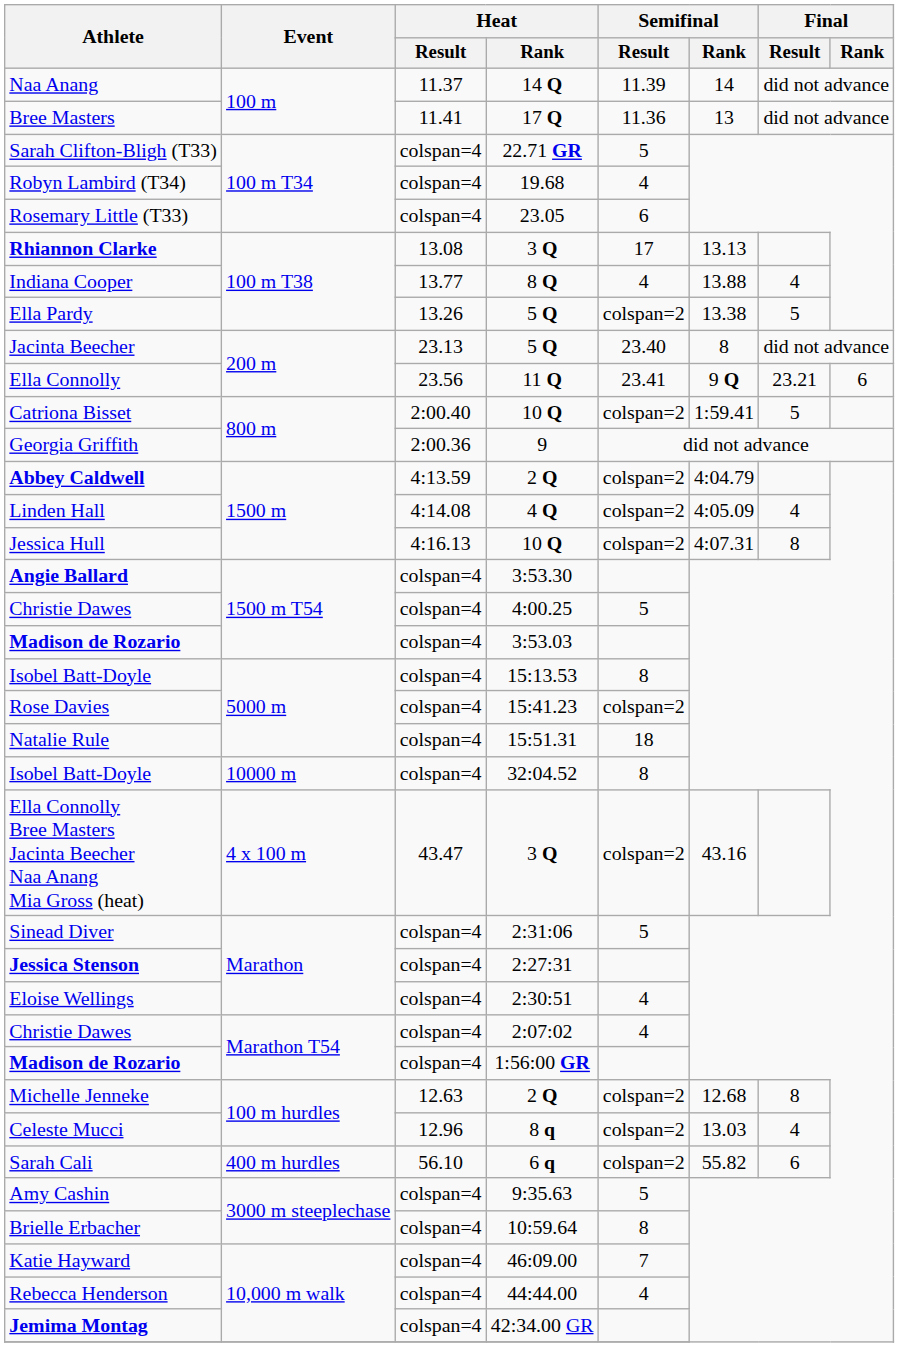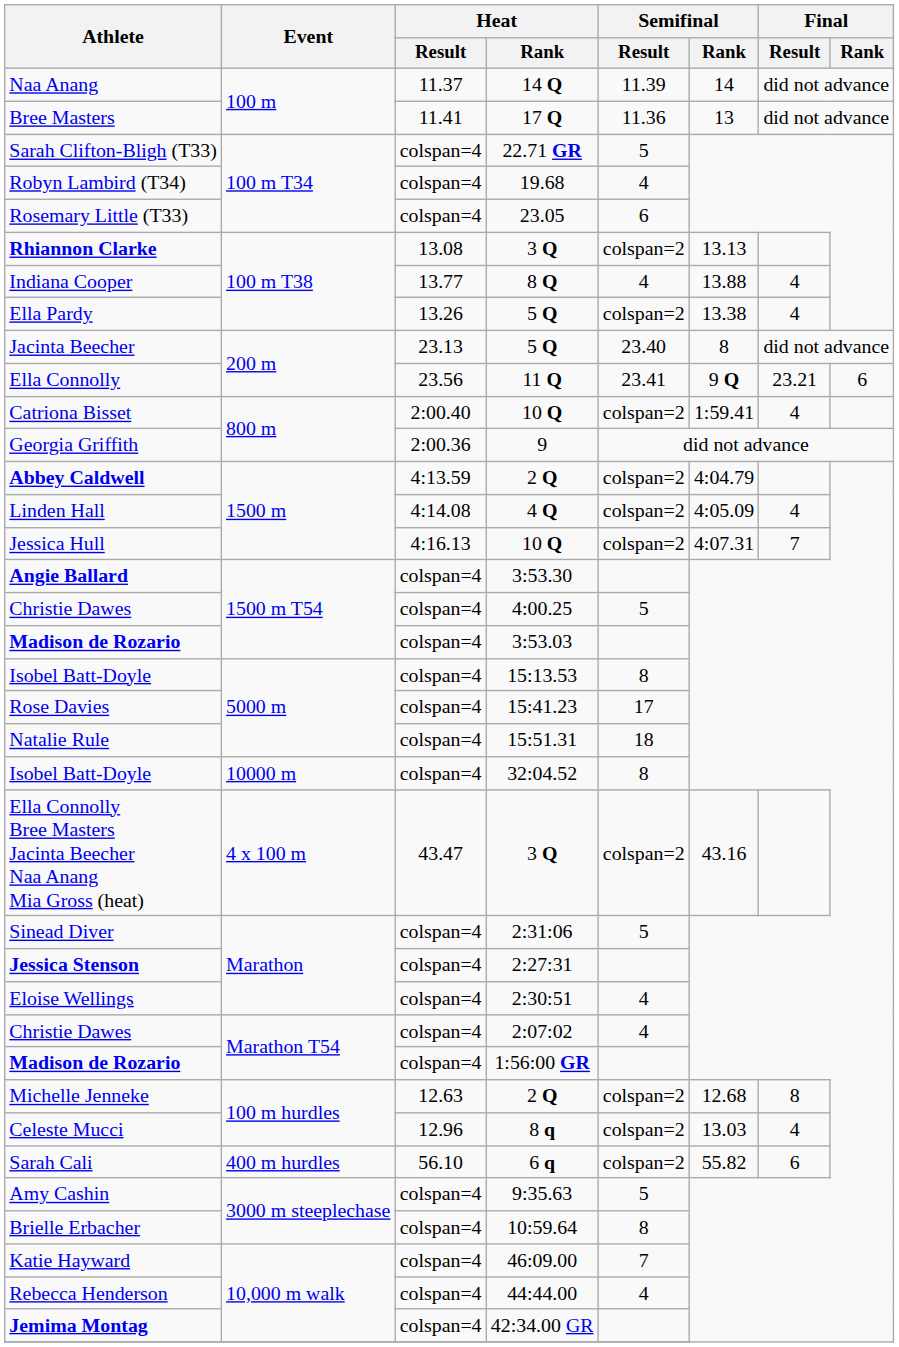(644, 248) 17 -> (644, 248) colspan=2
(795, 314) 5 -> (795, 314) 4
(795, 412) 5 -> (795, 412) 4
(795, 543) 8 -> (795, 543) 7
(644, 707) colspan=2 -> (644, 707) 17
